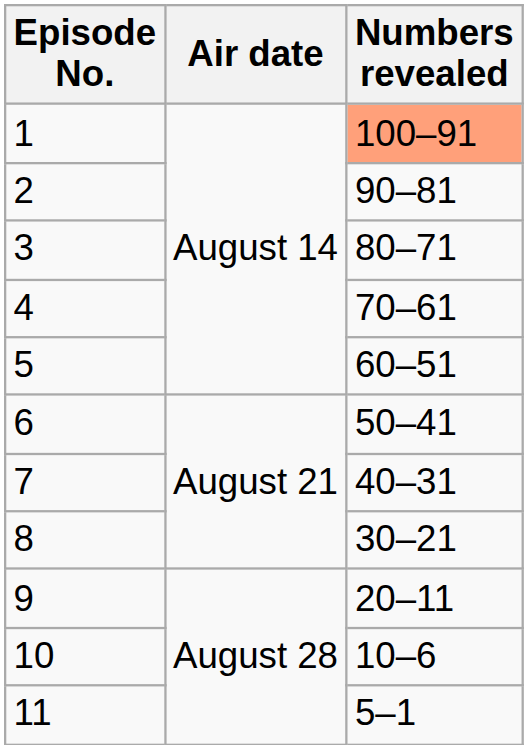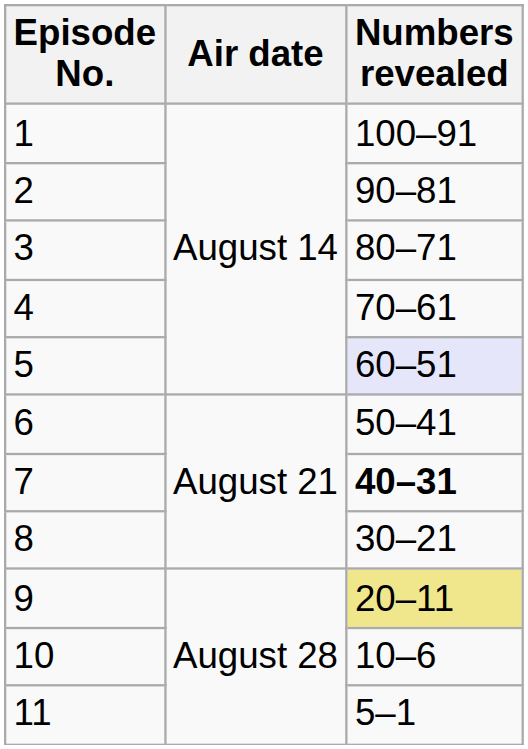(416, 132) lightsalmon background -> (416, 132) no background
(406, 365) no background -> (406, 365) lavender background
(406, 481) normal -> (406, 481) bold
(404, 597) no background -> (404, 597) khaki background
